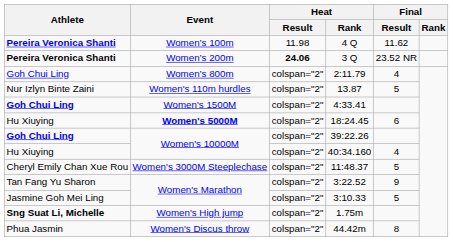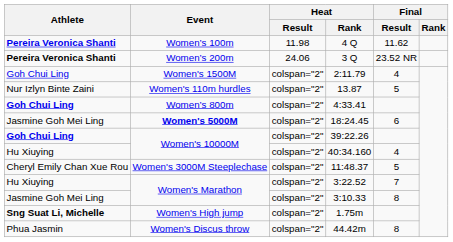(298, 58) bold -> (298, 58) normal
(200, 74) Women’s 800m -> (200, 74) Women's 1500M
(200, 105) Women's 1500M -> (200, 105) Women’s 800m
(30, 120) Hu Xiuying -> (55, 120) Jasmine Goh Mei Ling
(51, 182) Tan Fang Yu Sharon -> (30, 182) Hu Xiuying
(396, 182) 9 -> (396, 182) 7
(396, 197) 5 -> (396, 197) 8
